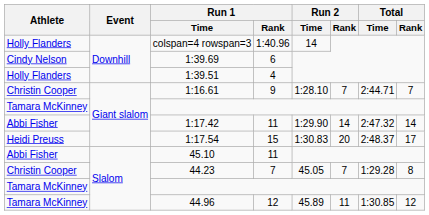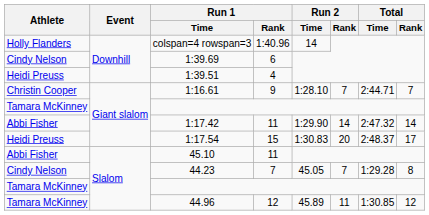(39, 76) Holly Flanders -> (35, 76) Heidi Preuss
(42, 171) Christin Cooper -> (37, 171) Cindy Nelson
